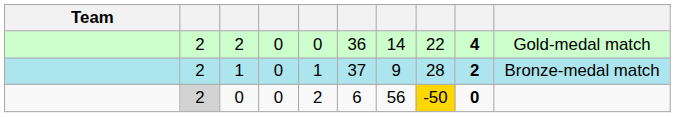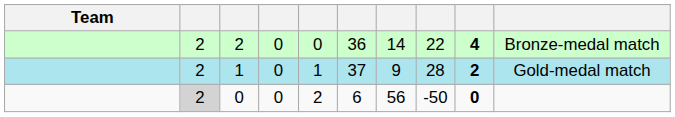(582, 44) Gold-medal match -> (582, 44) Bronze-medal match
(582, 71) Bronze-medal match -> (582, 71) Gold-medal match
(435, 97) gold background -> (435, 97) no background
